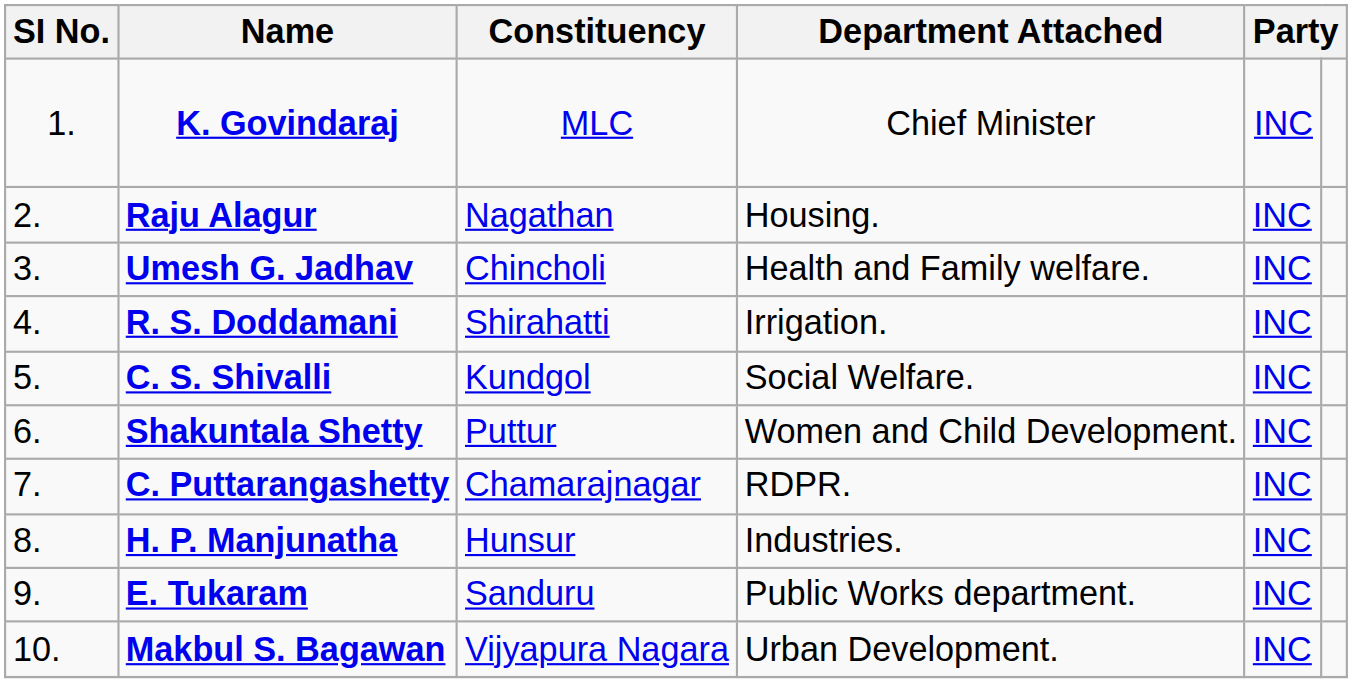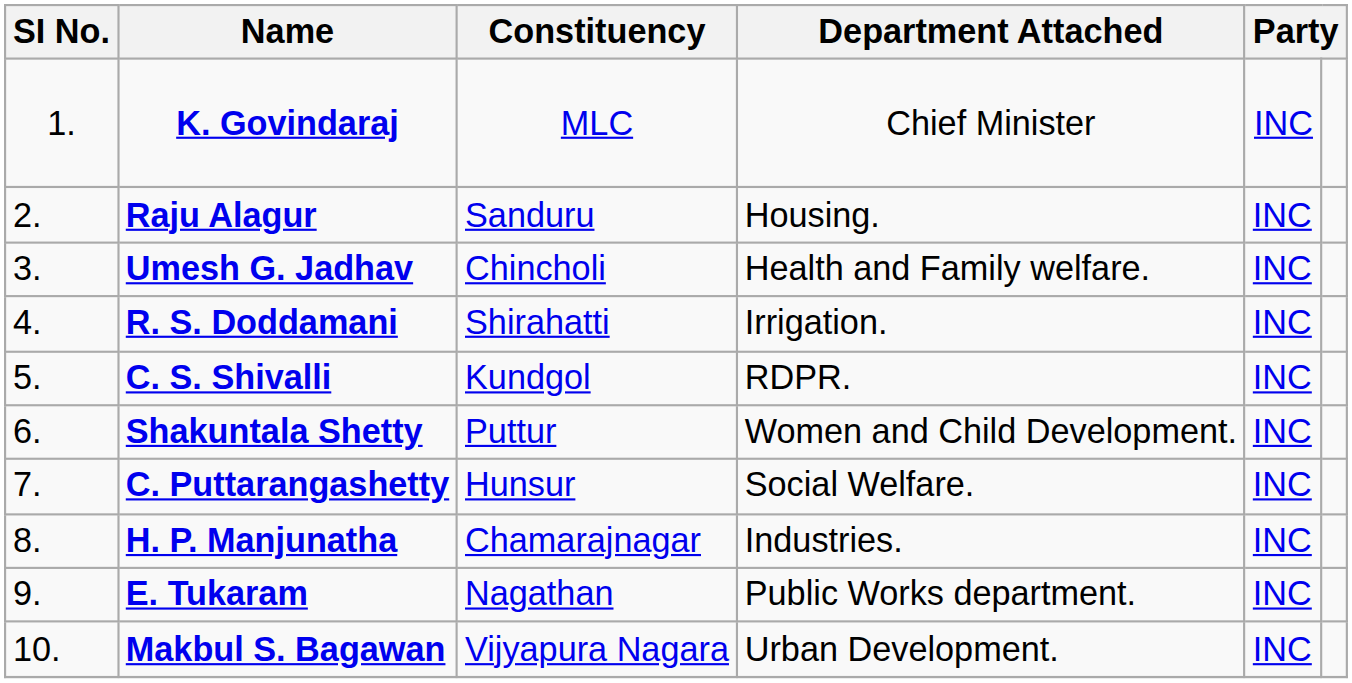(539, 214) Nagathan -> (530, 214) Sanduru
(860, 377) Social Welfare. -> (798, 377) RDPR.
(583, 485) Chamarajnagar -> (520, 485) Hunsur
(798, 485) RDPR. -> (860, 485) Social Welfare.
(520, 540) Hunsur -> (583, 540) Chamarajnagar
(530, 594) Sanduru -> (539, 594) Nagathan
